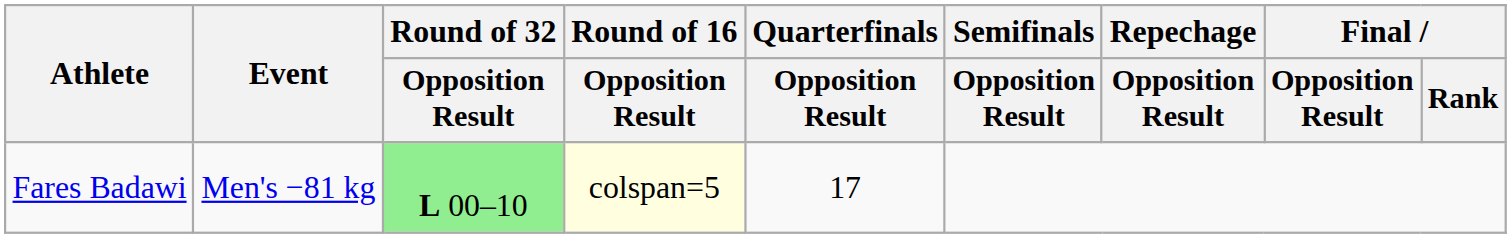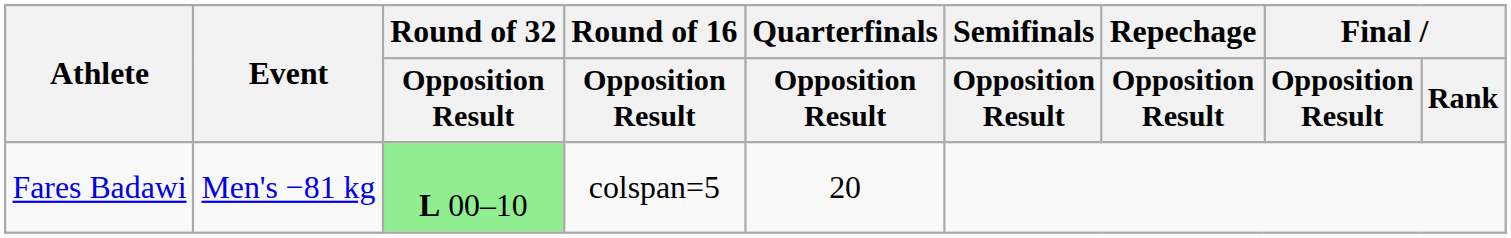(654, 187) lightyellow background -> (654, 187) no background
(845, 187) 17 -> (845, 187) 20
